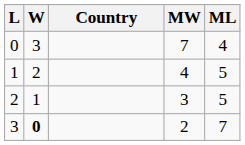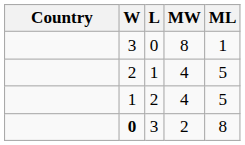columns swapped: (106, 18) <-> (14, 18)
(184, 45) 7 -> (184, 45) 8
(223, 45) 4 -> (223, 45) 1
(184, 99) 3 -> (184, 99) 4
(223, 126) 7 -> (223, 126) 8
